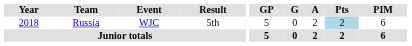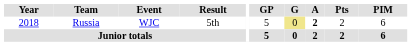(295, 23) no background -> (295, 23) khaki background
(315, 23) normal -> (315, 23) bold
(342, 23) lightblue background -> (342, 23) no background
